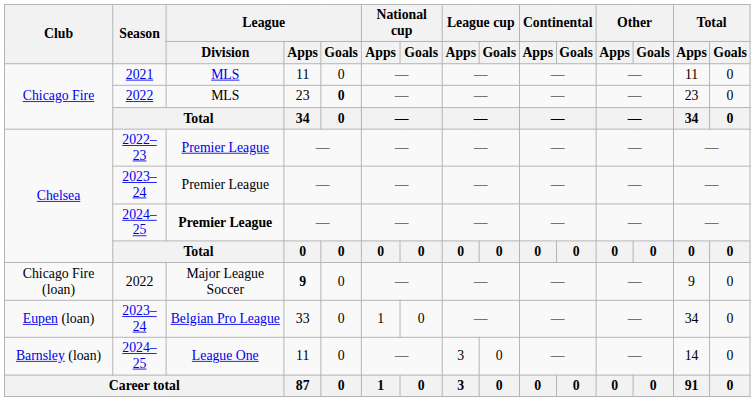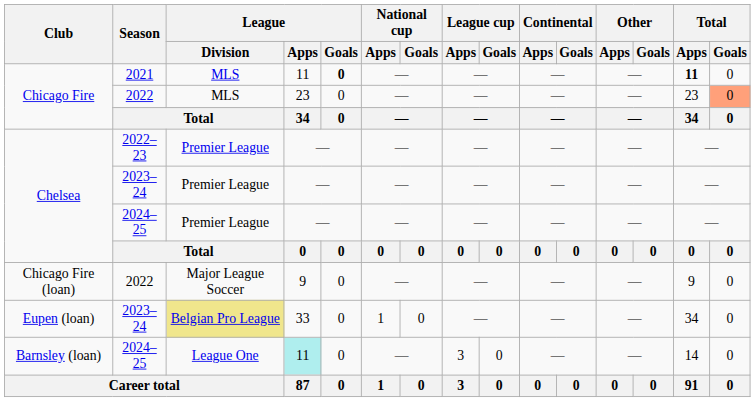(341, 74) normal -> (341, 74) bold
(692, 74) normal -> (692, 74) bold
(341, 96) bold -> (341, 96) normal
(730, 96) no background -> (730, 96) lightsalmon background
(225, 222) bold -> (225, 222) normal
(303, 281) bold -> (303, 281) normal
(225, 318) no background -> (225, 318) khaki background
(303, 356) no background -> (303, 356) paleturquoise background
